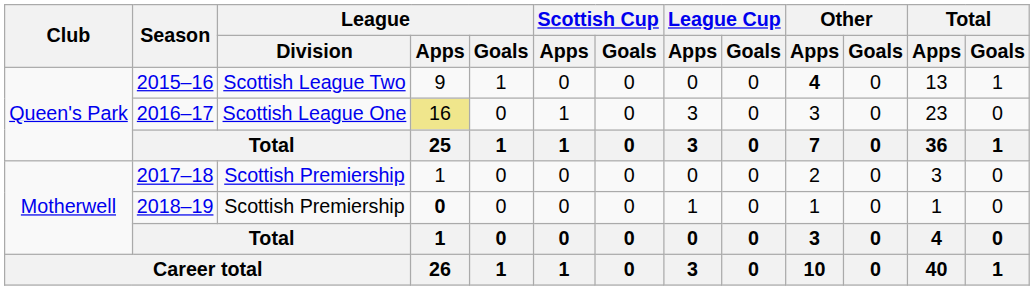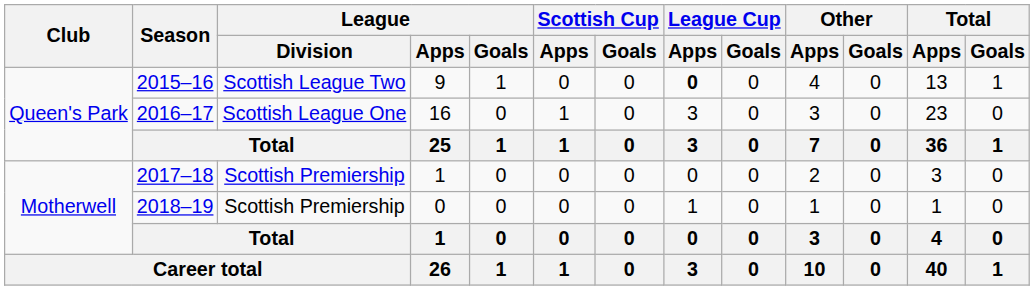(692, 82) normal -> (692, 82) bold
(815, 82) bold -> (815, 82) normal
(440, 113) khaki background -> (440, 113) no background
(440, 207) bold -> (440, 207) normal
